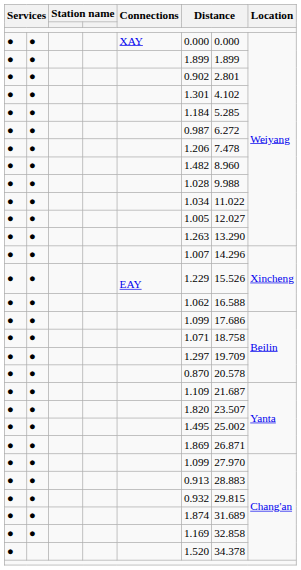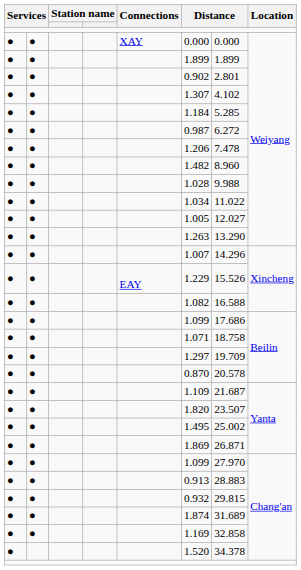(196, 94) 1.301 -> (196, 94) 1.307
(196, 302) 1.062 -> (196, 302) 1.082
